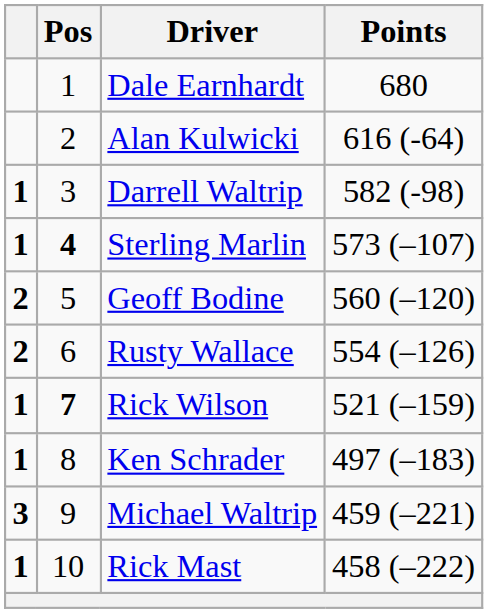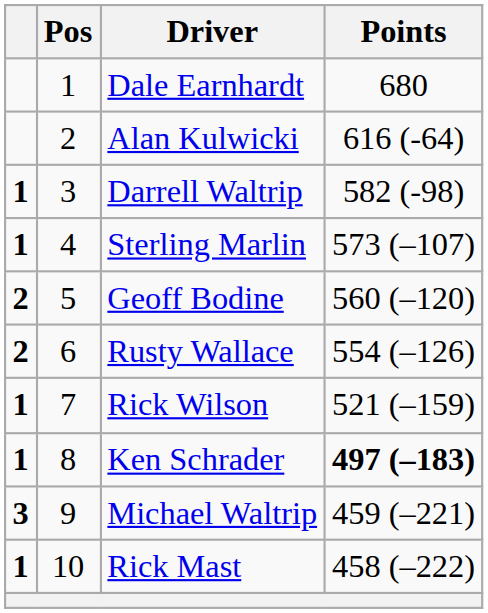(68, 244) bold -> (68, 244) normal
(68, 405) bold -> (68, 405) normal
(404, 458) normal -> (404, 458) bold
